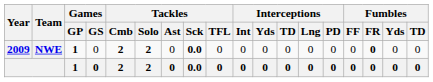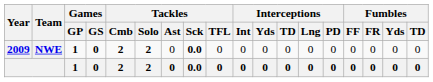(96, 49) normal -> (96, 49) bold
(373, 49) bold -> (373, 49) normal
